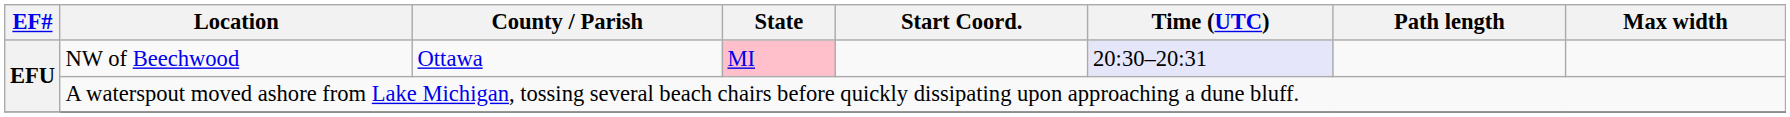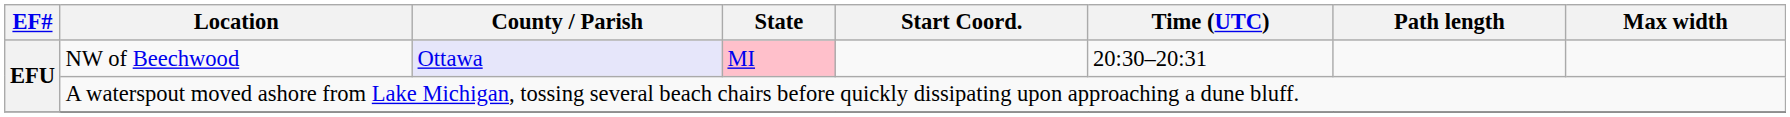(450, 58) no background -> (450, 58) lavender background
(1150, 58) lavender background -> (1150, 58) no background
